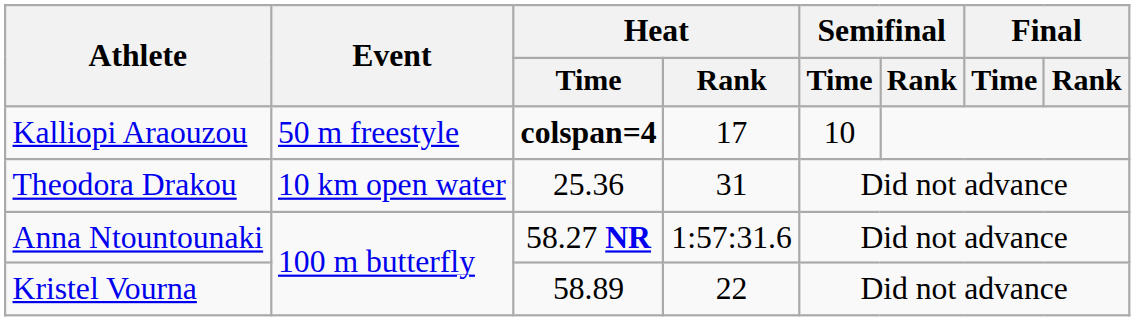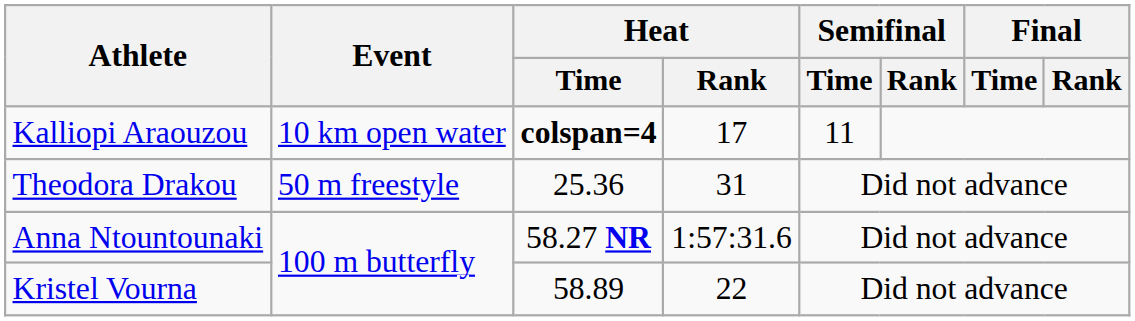(369, 132) 50 m freestyle -> (392, 132) 10 km open water
(840, 132) 10 -> (840, 132) 11
(392, 184) 10 km open water -> (369, 184) 50 m freestyle
